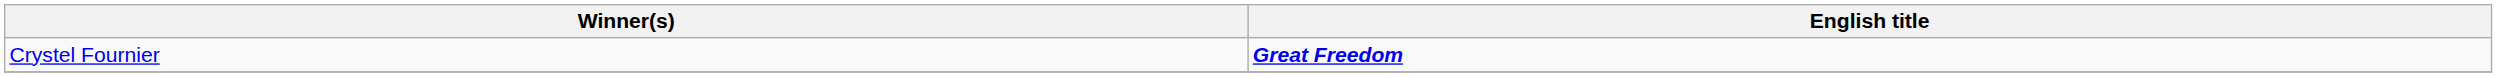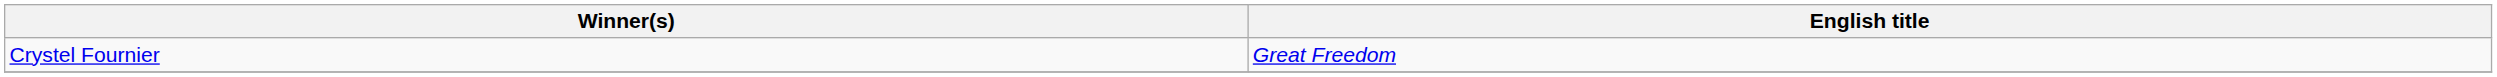(1328, 54) bold -> (1324, 54) normal
